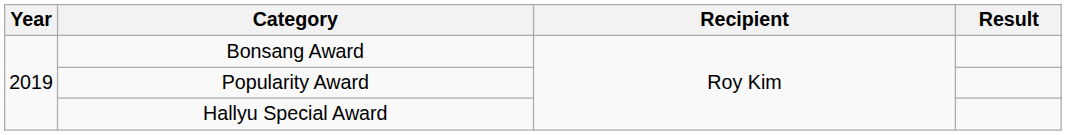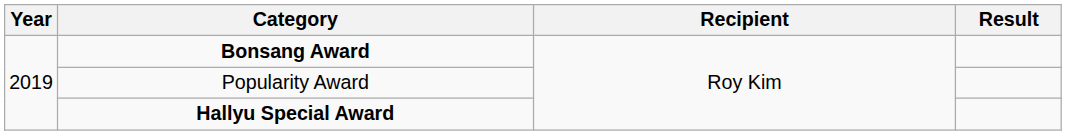(295, 51) normal -> (295, 51) bold
(295, 113) normal -> (295, 113) bold
